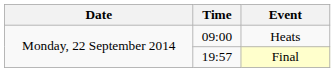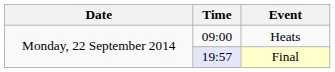(217, 57) no background -> (217, 57) lavender background
